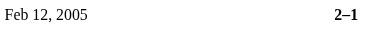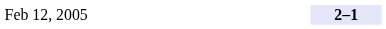(346, 14) no background -> (346, 14) lavender background
